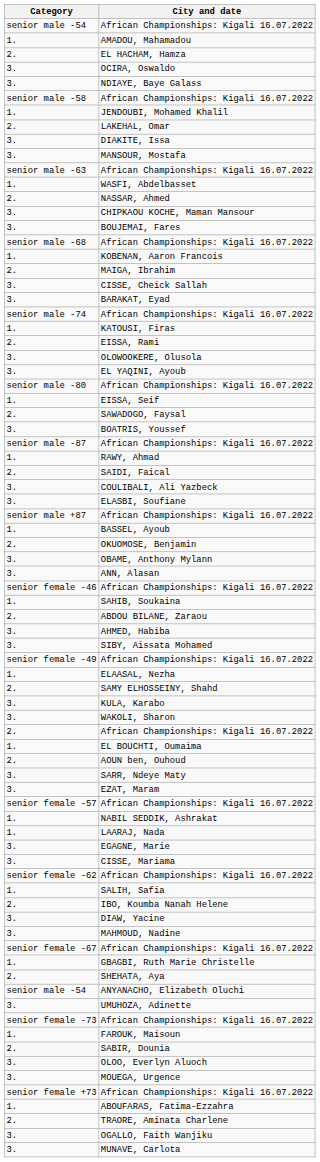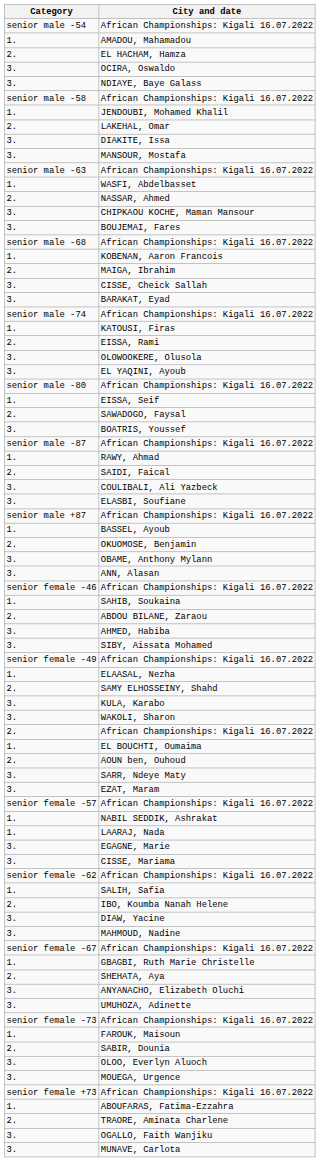(46, 991) senior male -54 -> (12, 991) 3.
